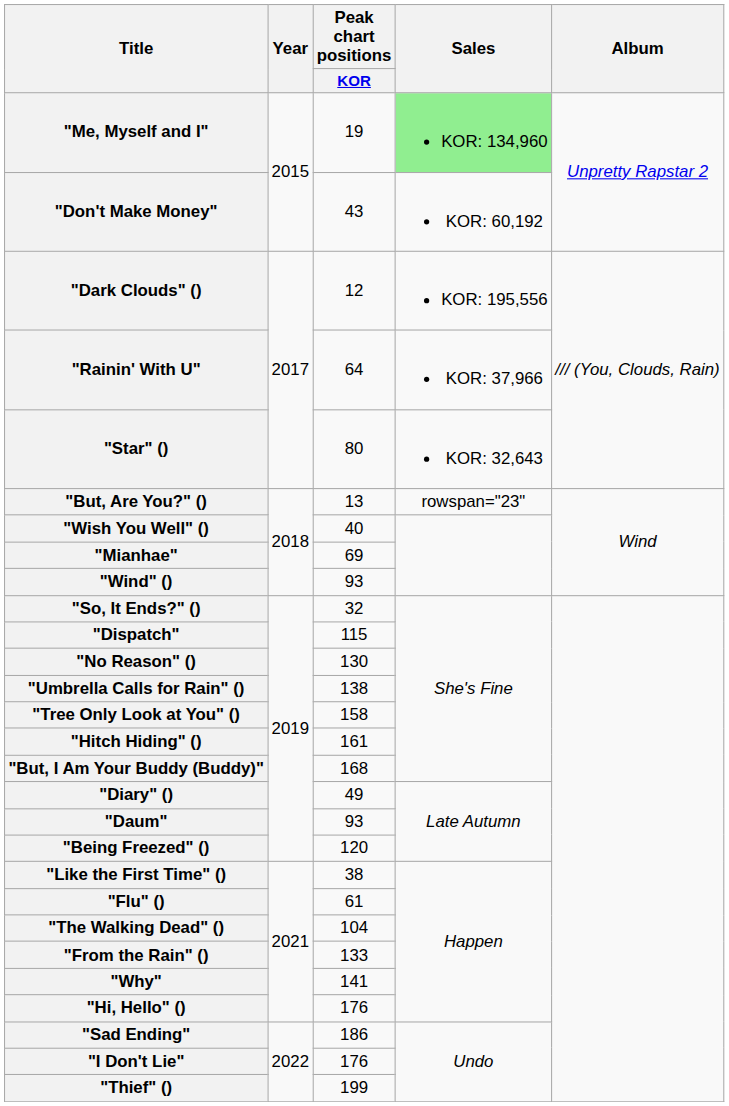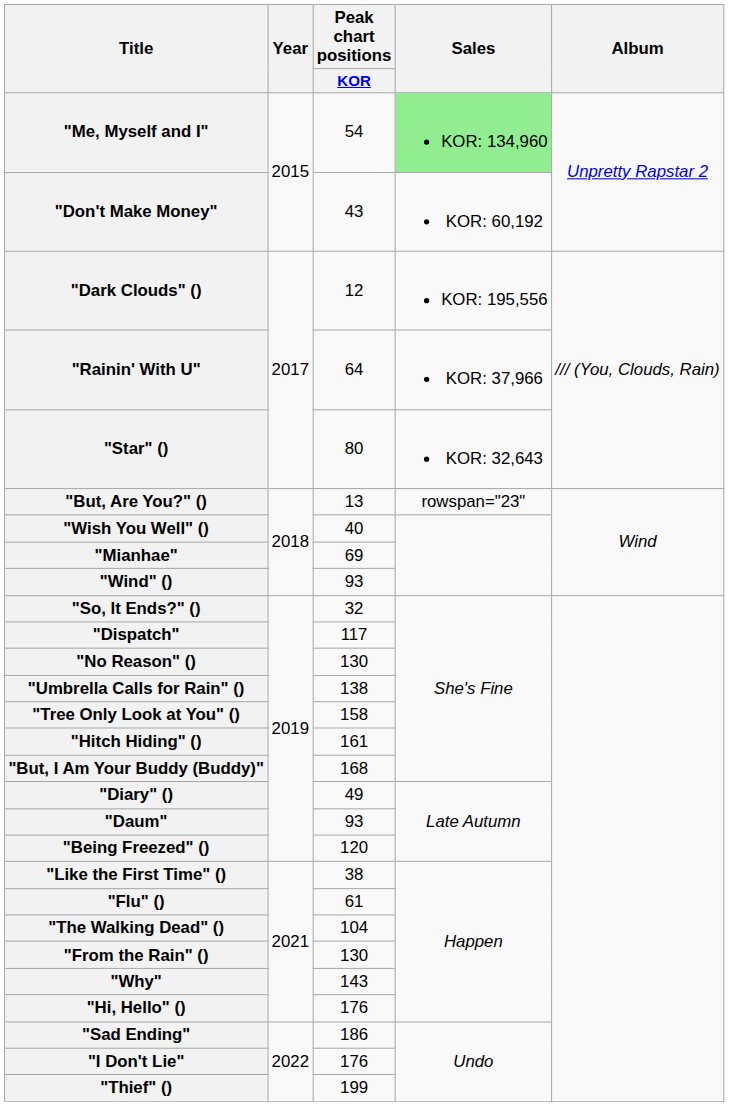(354, 132) 19 -> (354, 132) 54
(354, 635) 115 -> (354, 635) 117
(354, 954) 133 -> (354, 954) 130
(354, 981) 141 -> (354, 981) 143
